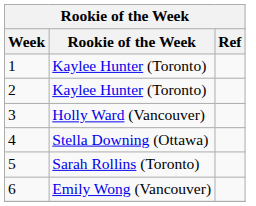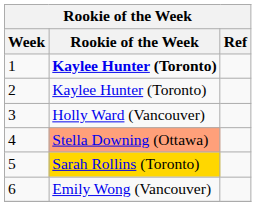(129, 66) normal -> (134, 66) bold
(130, 139) no background -> (130, 139) lightsalmon background
(126, 164) no background -> (126, 164) gold background
